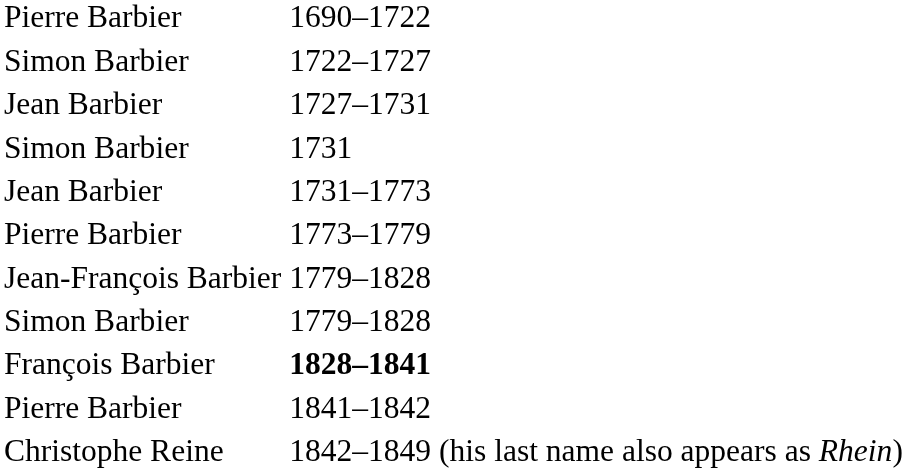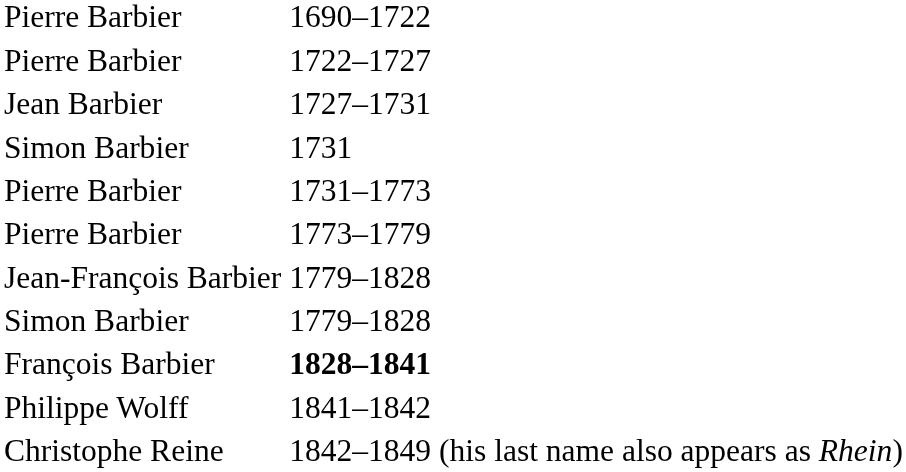(96, 60) Simon Barbier -> (93, 60) Pierre Barbier
(83, 190) Jean Barbier -> (93, 190) Pierre Barbier
(93, 407) Pierre Barbier -> (96, 407) Philippe Wolff
